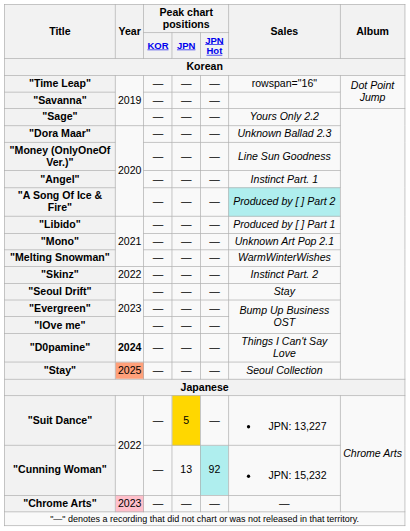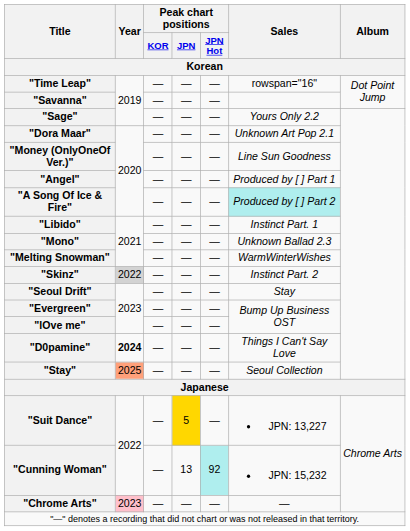(284, 134) Unknown Ballad 2.3 -> (284, 134) Unknown Art Pop 2.1
(284, 179) Instinct Part. 1 -> (284, 179) Produced by [ ] Part 1
(284, 224) Produced by [ ] Part 1 -> (284, 224) Instinct Part. 1
(284, 241) Unknown Art Pop 2.1 -> (284, 241) Unknown Ballad 2.3
(130, 275) no background -> (130, 275) lightgrey background
